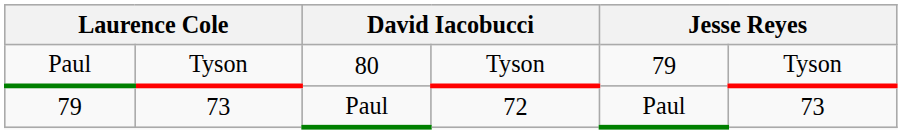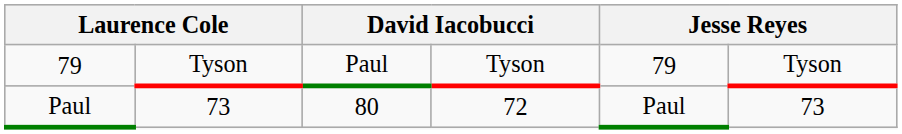(70, 64) Paul -> (70, 65) 79
(367, 65) 80 -> (367, 64) Paul
(70, 107) 79 -> (70, 105) Paul
(367, 105) Paul -> (367, 107) 80
